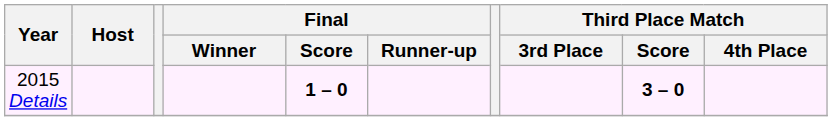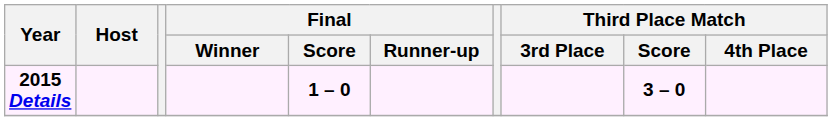(38, 91) normal -> (40, 91) bold
